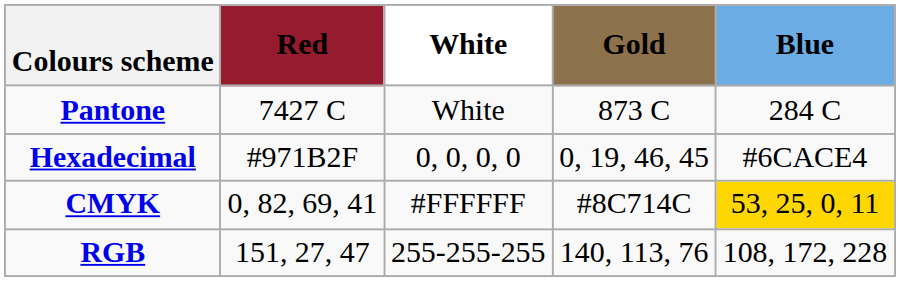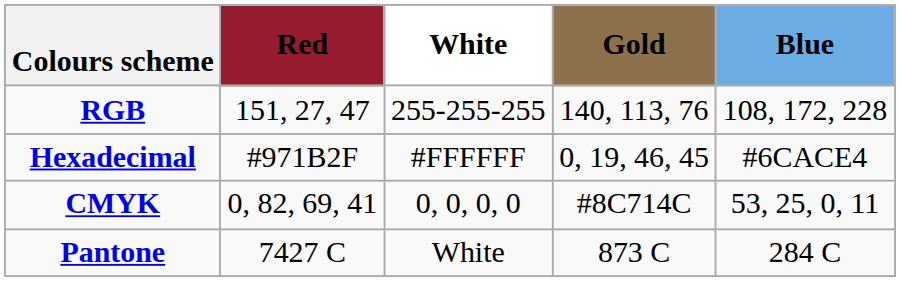rows swapped: (113, 251) <-> (113, 109)
(468, 156) 0, 0, 0, 0 -> (468, 156) #FFFFFF
(468, 204) #FFFFFF -> (468, 204) 0, 0, 0, 0
(805, 204) gold background -> (805, 204) no background
